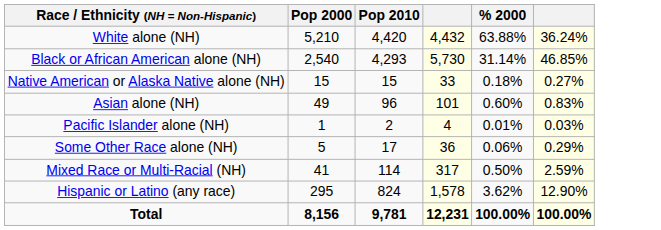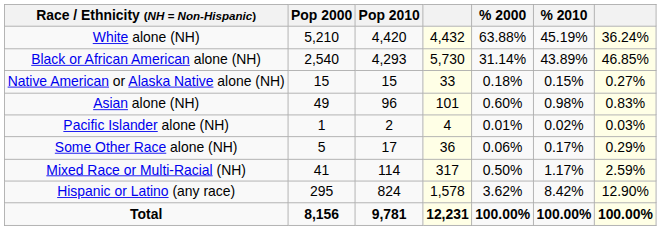+ column: (564, 15)
